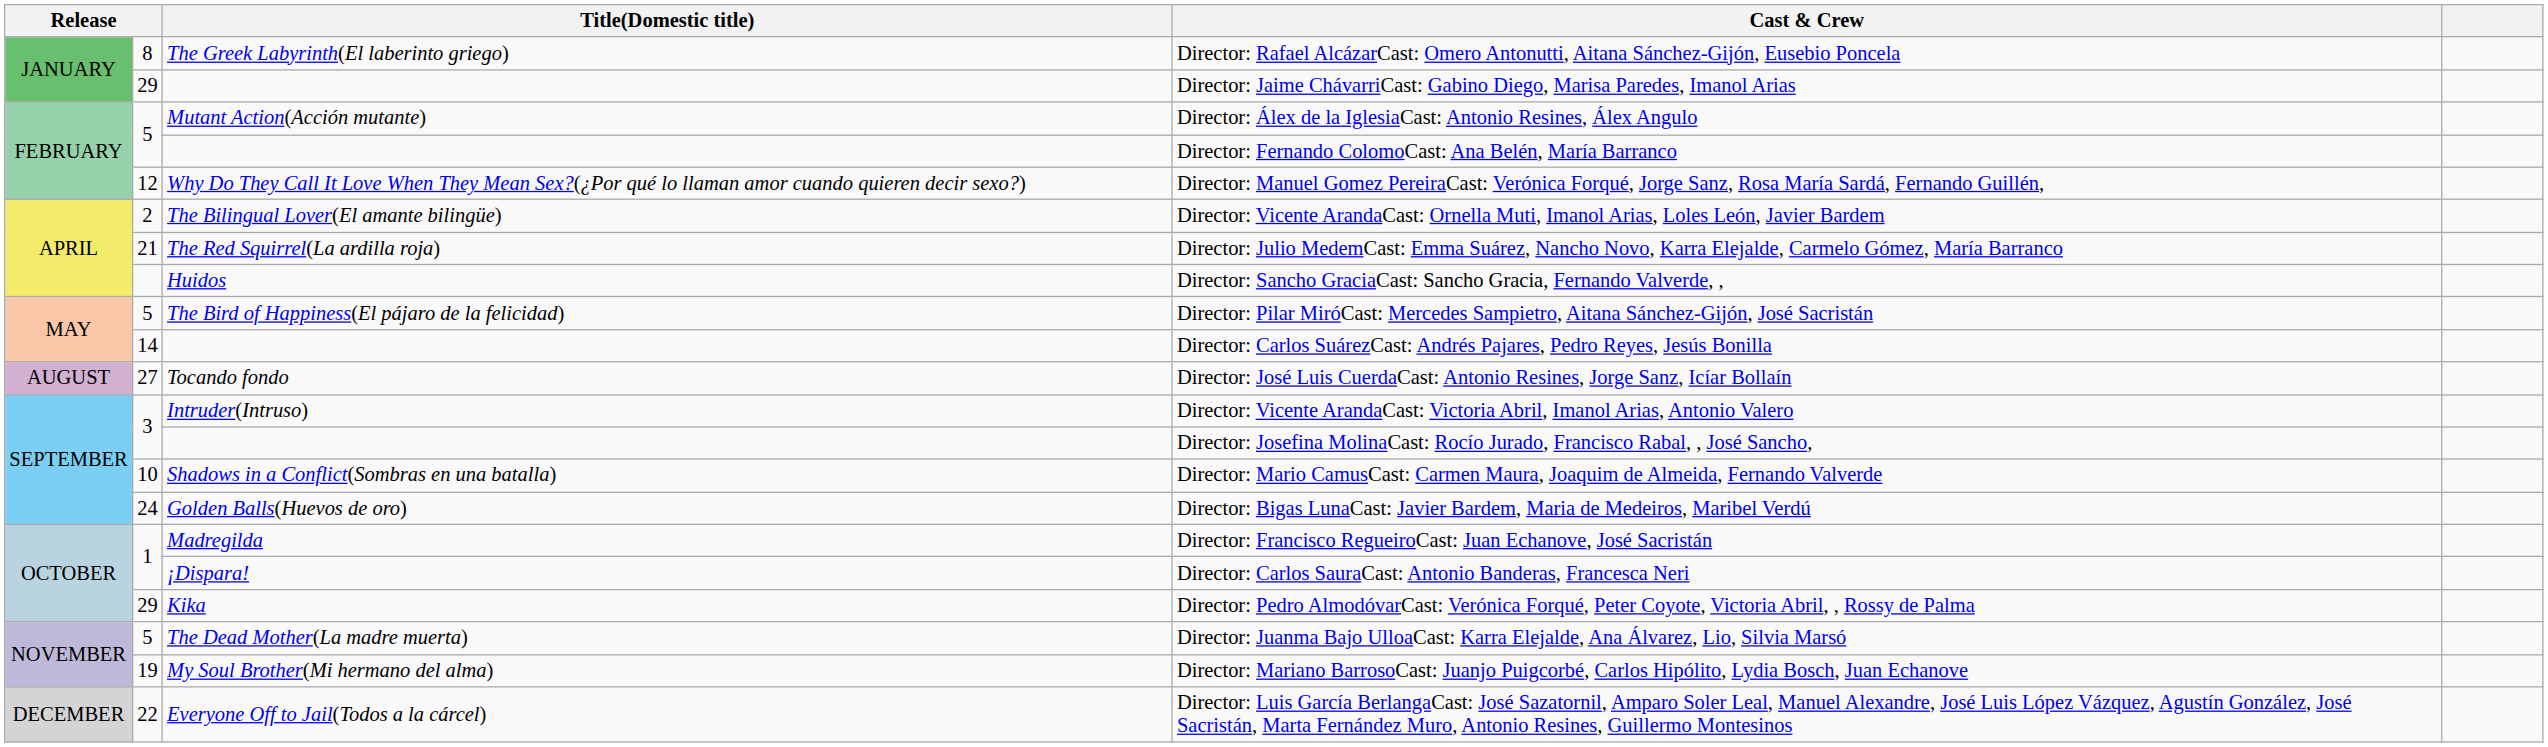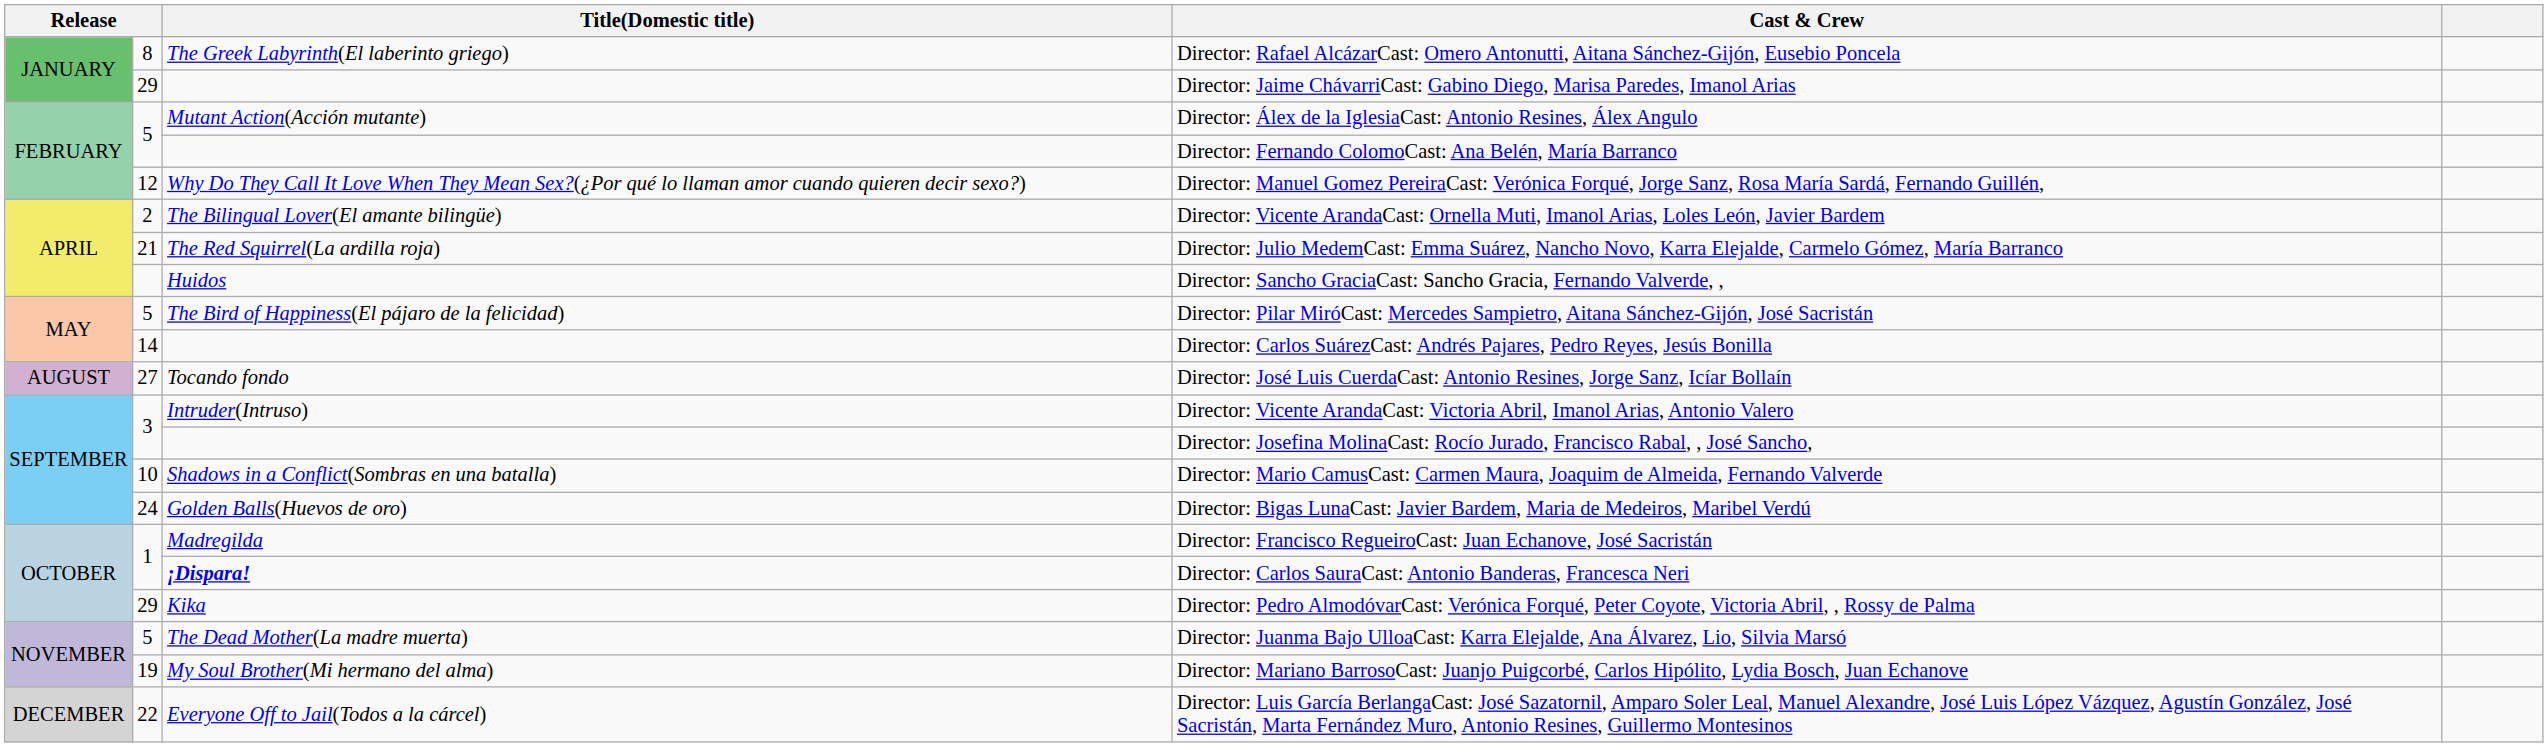(208, 572) normal -> (209, 572) bold
